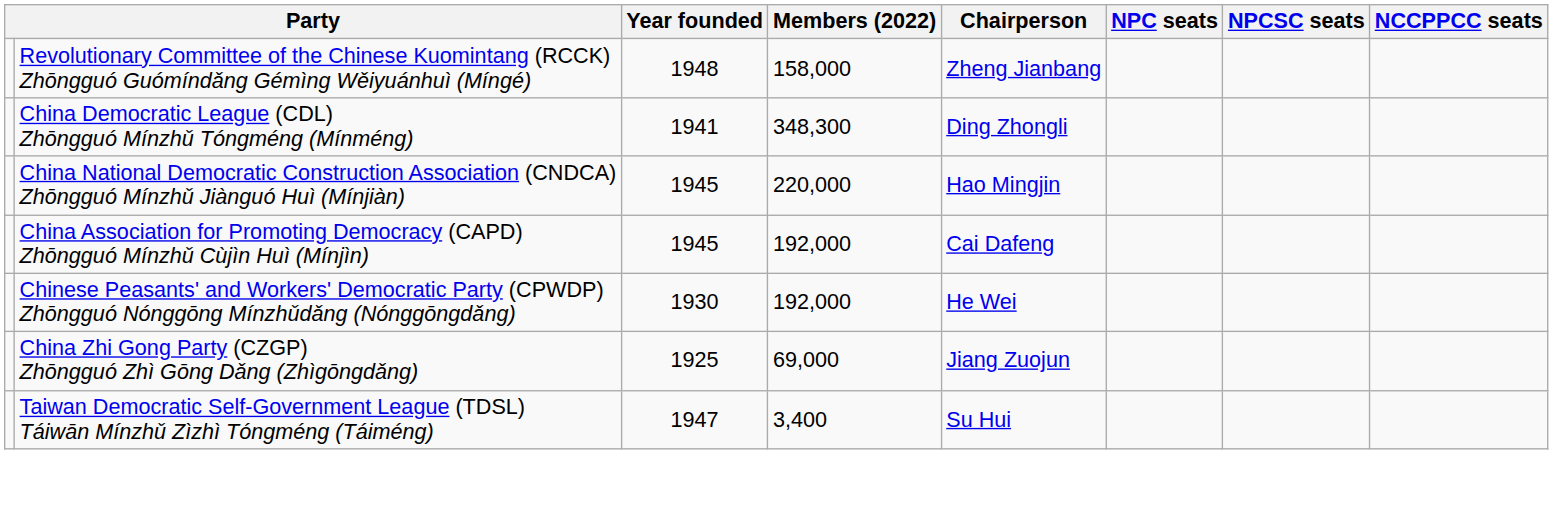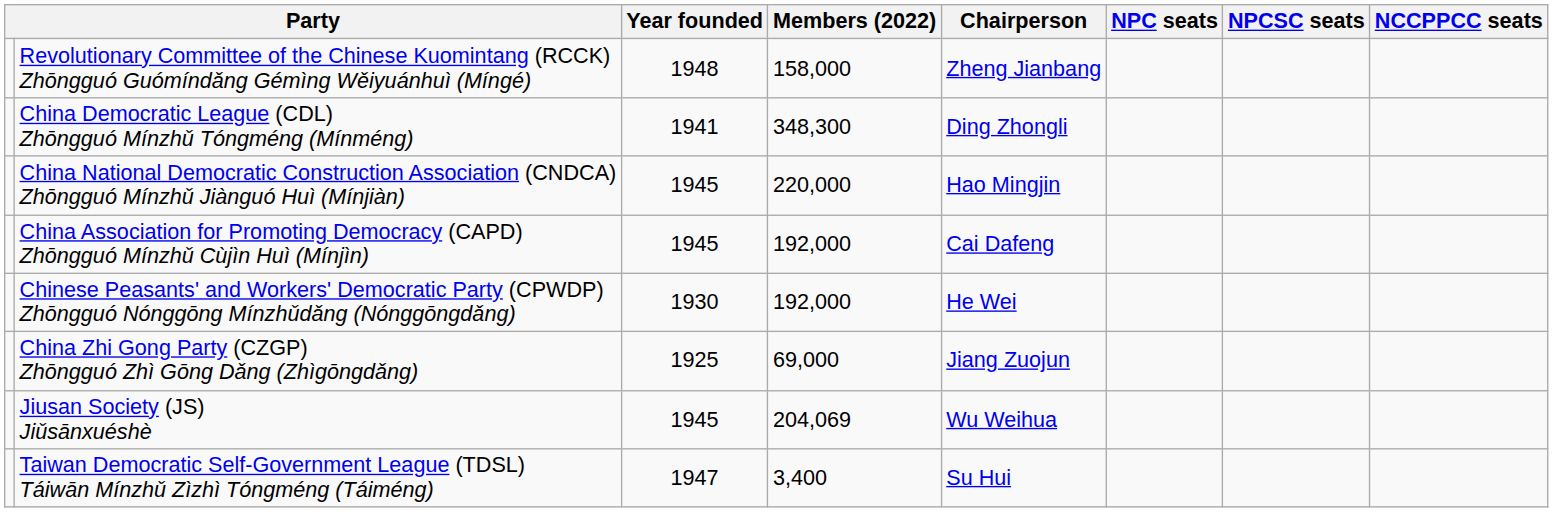+ row: (112, 419)
